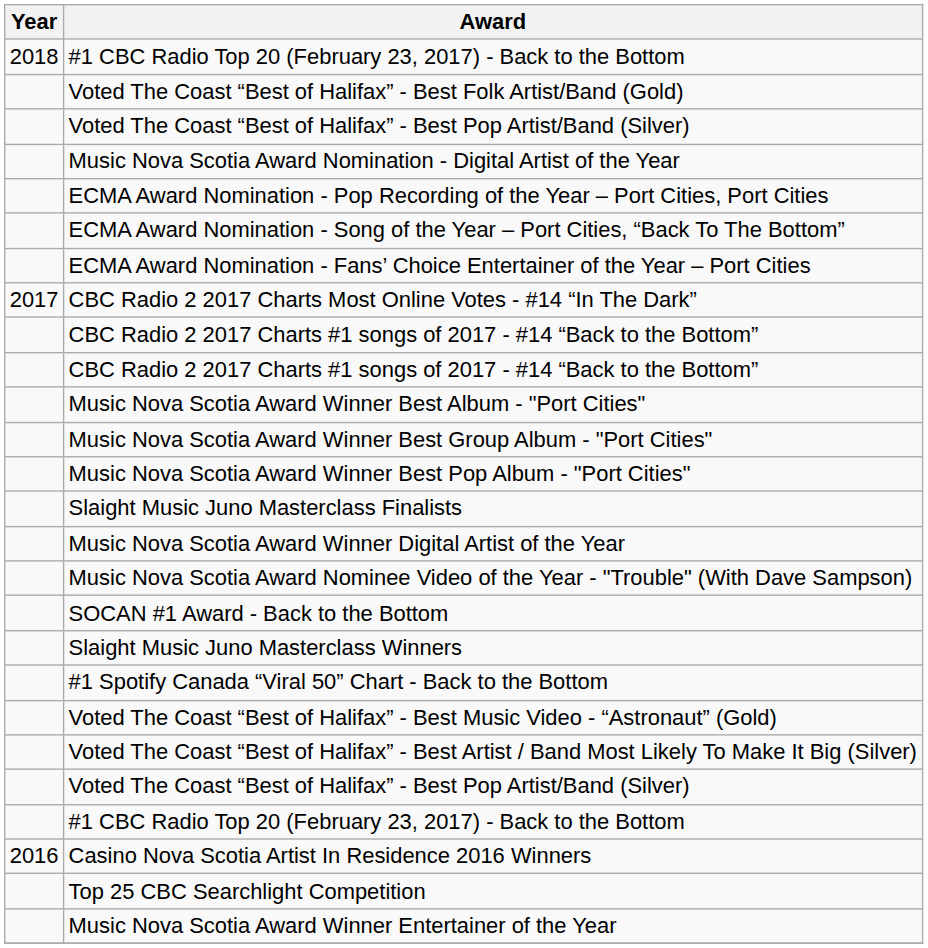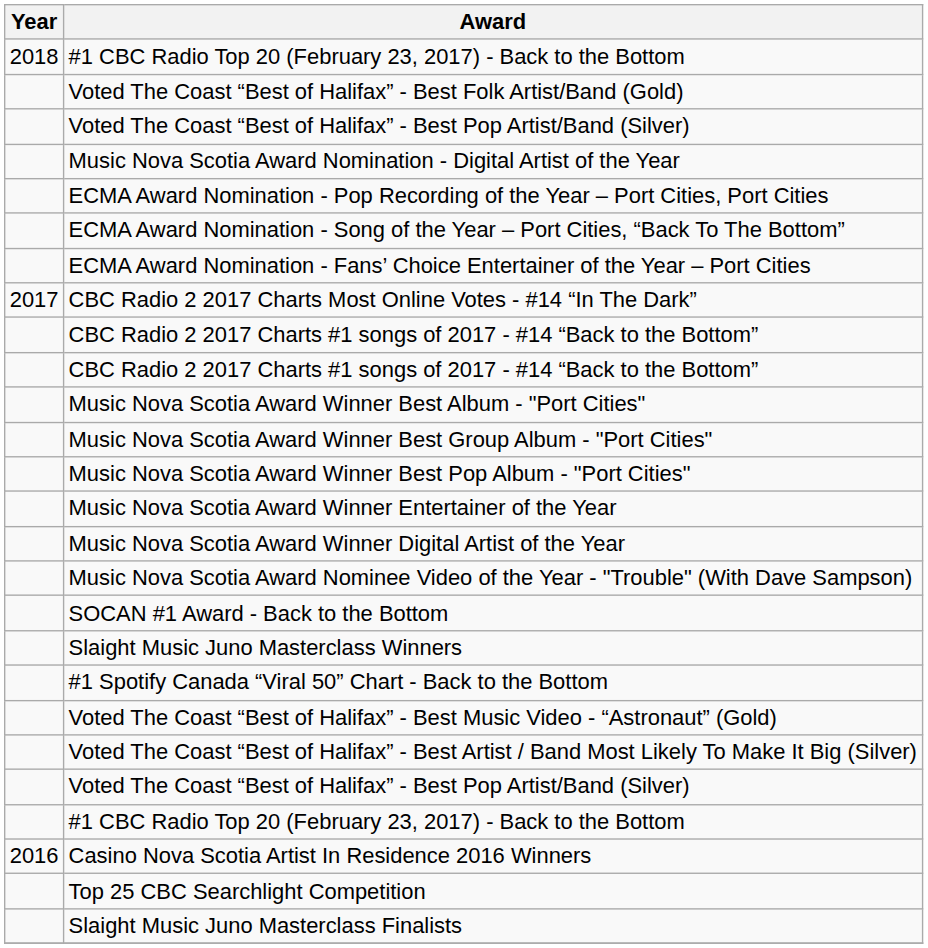(265, 508) Slaight Music Juno Masterclass Finalists -> (343, 508) Music Nova Scotia Award Winner Entertainer of the Year
(343, 925) Music Nova Scotia Award Winner Entertainer of the Year -> (265, 925) Slaight Music Juno Masterclass Finalists
